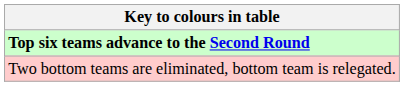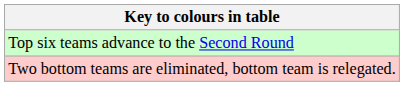(159, 42) bold -> (151, 42) normal
